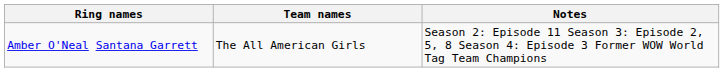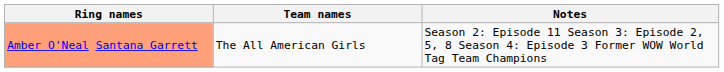(102, 45) no background -> (102, 45) lightsalmon background
